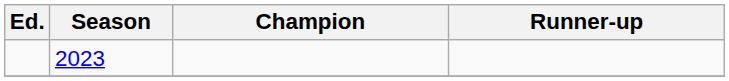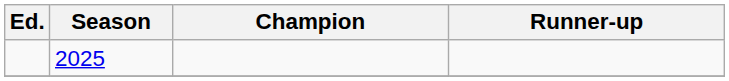(80, 57) 2023 -> (80, 57) 2025
